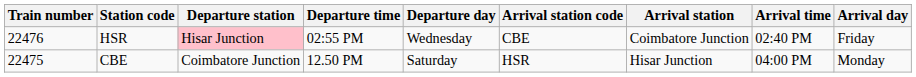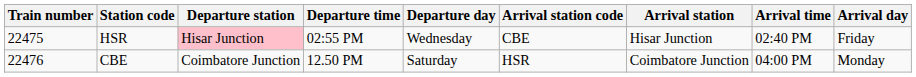(26, 38) 22476 -> (26, 38) 22475
(689, 38) Coimbatore Junction -> (671, 38) Hisar Junction
(26, 60) 22475 -> (26, 60) 22476
(671, 60) Hisar Junction -> (689, 60) Coimbatore Junction
